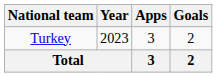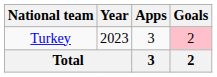(191, 38) no background -> (191, 38) pink background
